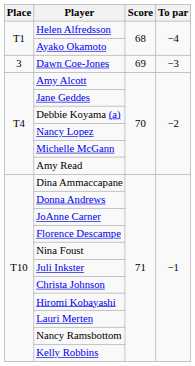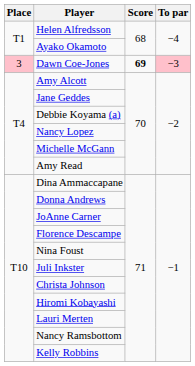(19, 64) no background -> (19, 64) pink background
(140, 64) normal -> (140, 64) bold
(173, 64) no background -> (173, 64) pink background
